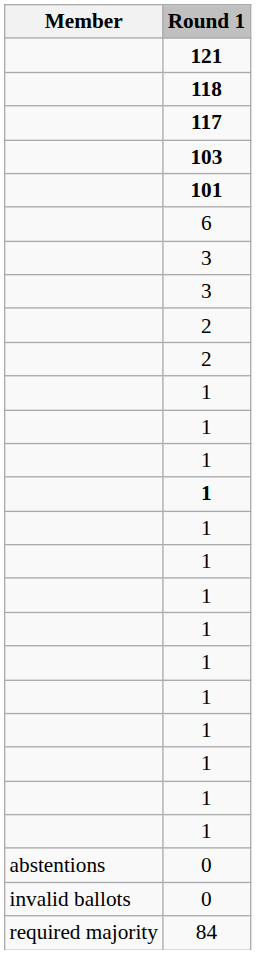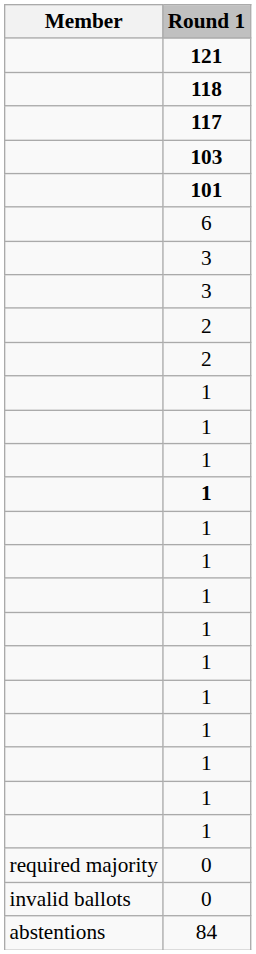(57, 865) abstentions -> (84, 865) required majority
(84, 932) required majority -> (57, 932) abstentions
